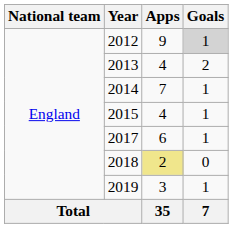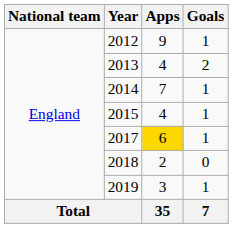(205, 41) lightgrey background -> (205, 41) no background
(163, 138) no background -> (163, 138) gold background
(163, 162) khaki background -> (163, 162) no background
